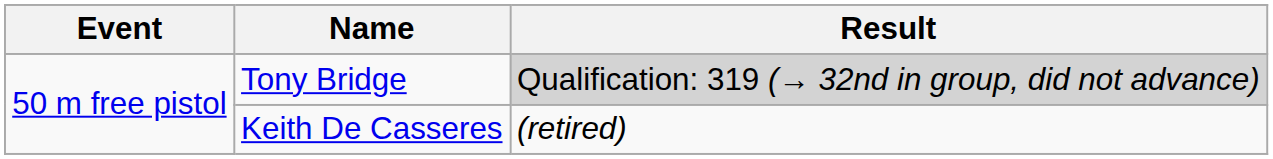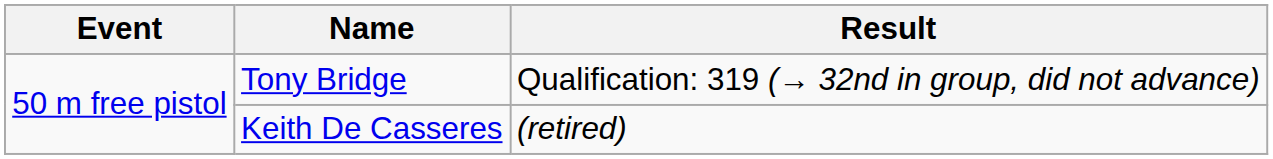(888, 79) lightgrey background -> (888, 79) no background
